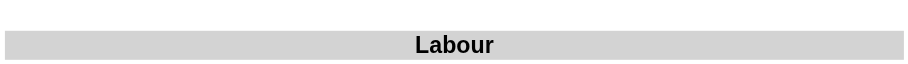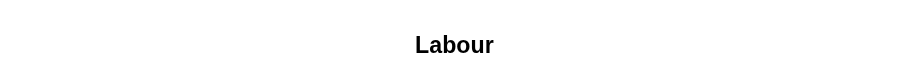(454, 45) lightgrey background -> (454, 45) no background
